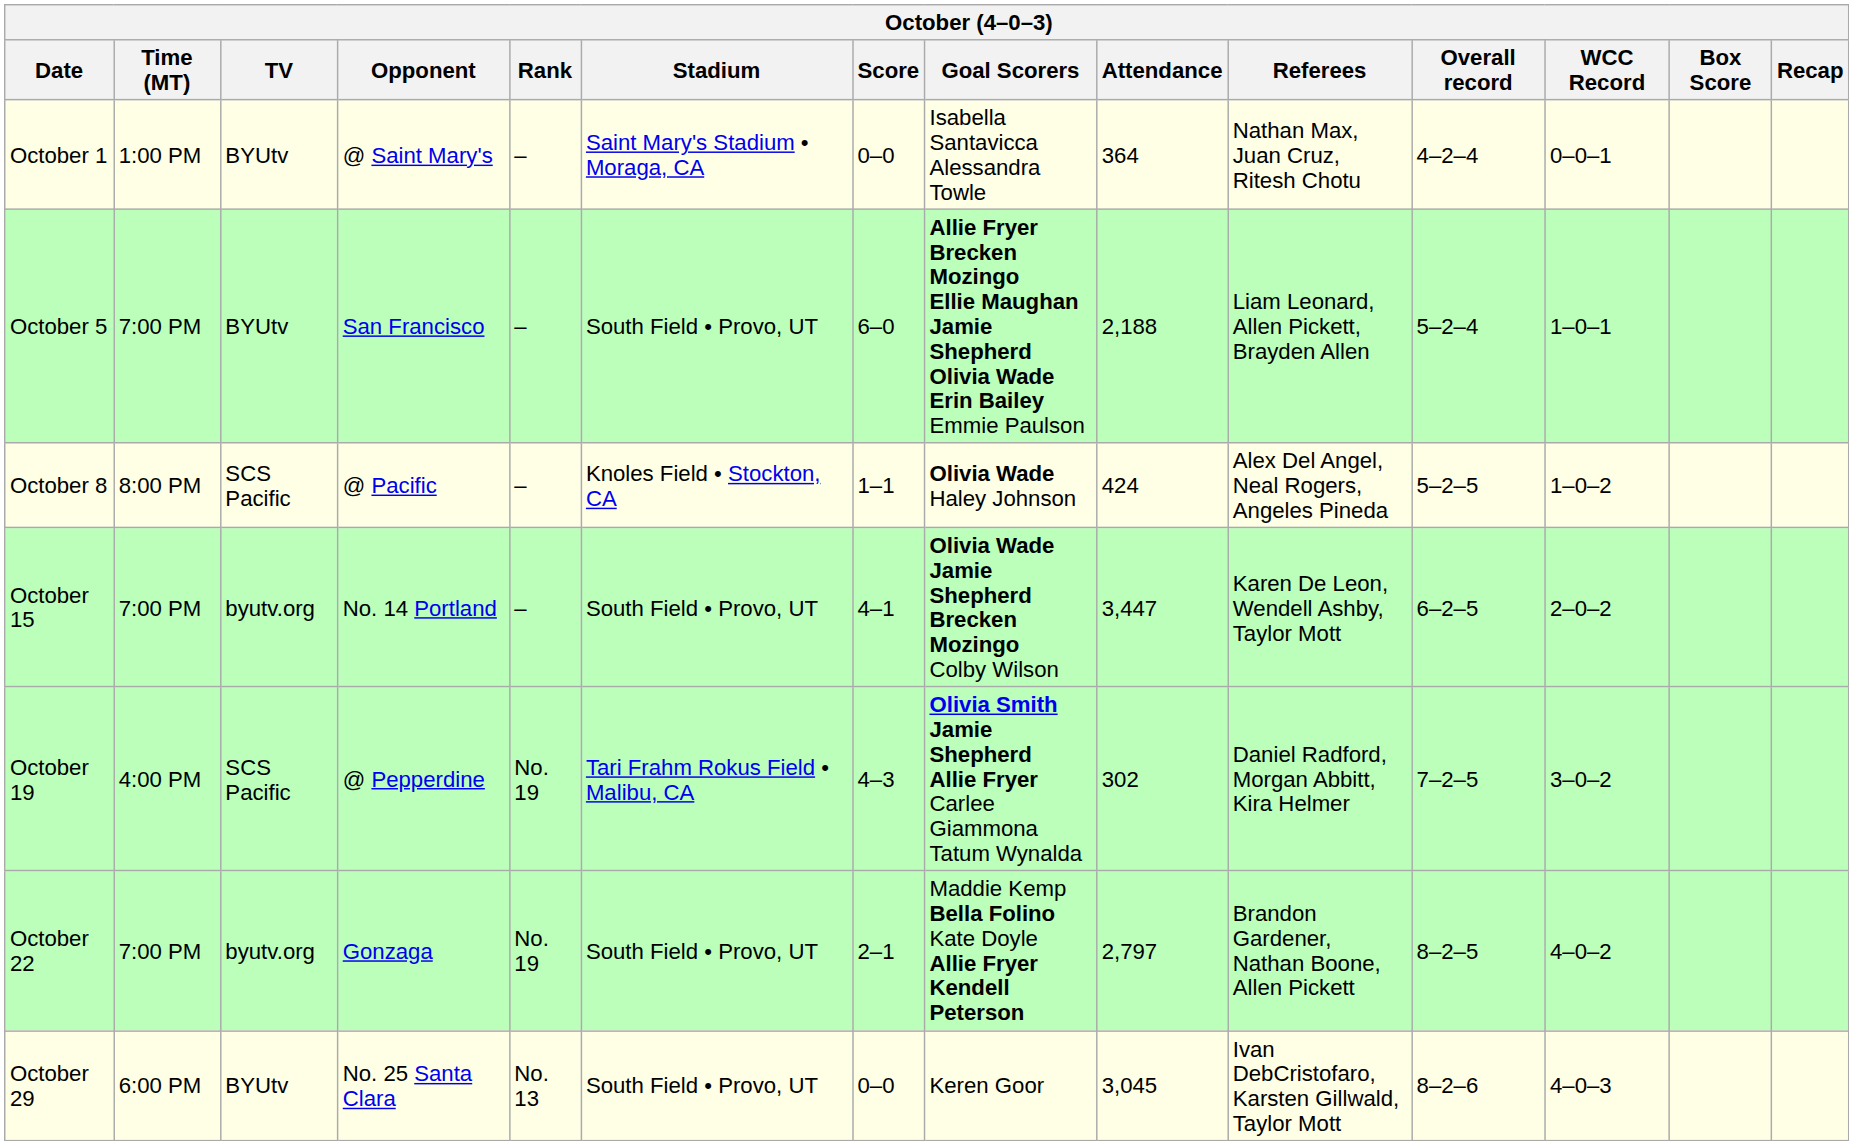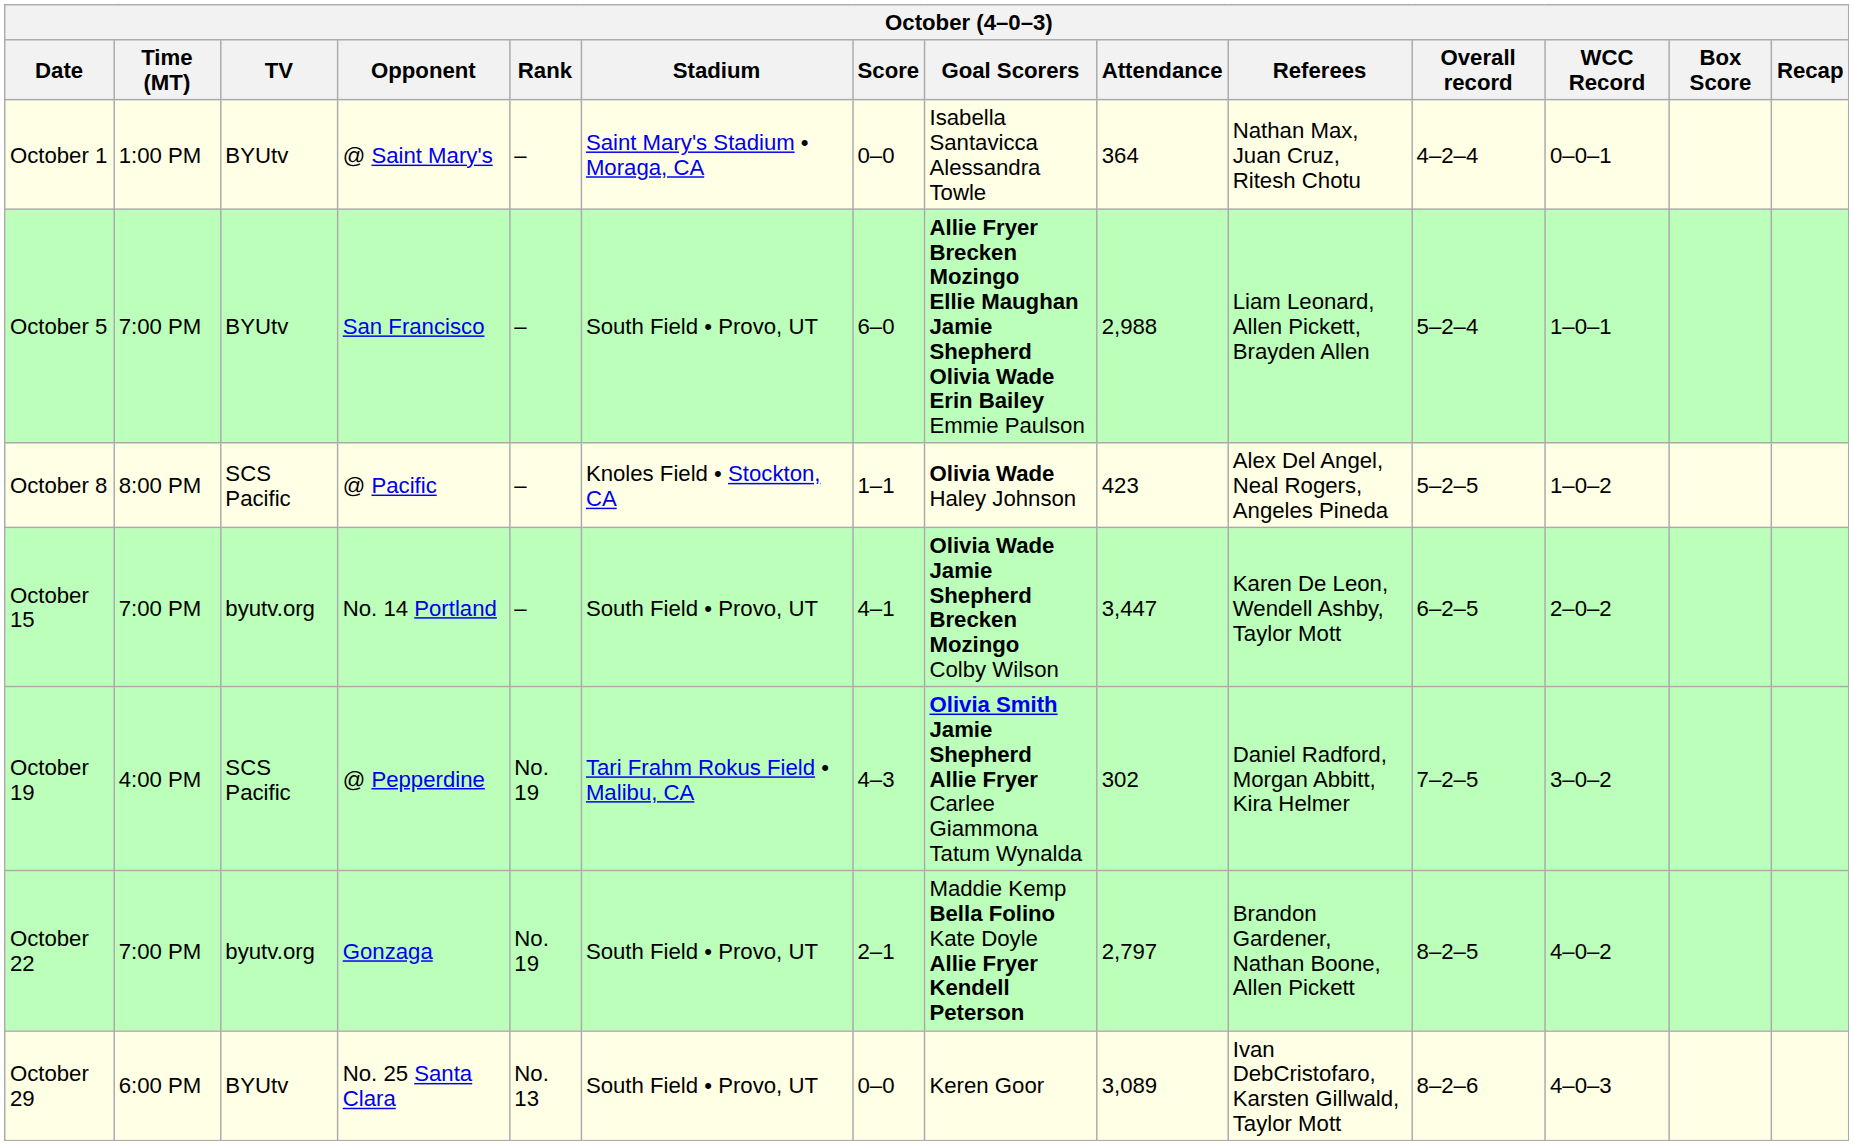(1129, 326) 2,188 -> (1129, 326) 2,988
(1120, 485) 424 -> (1120, 485) 423
(1129, 1085) 3,045 -> (1129, 1085) 3,089
